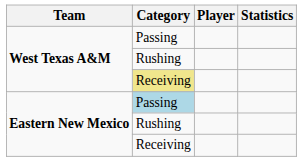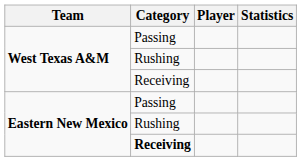(163, 80) khaki background -> (162, 80) no background
(156, 102) lightblue background -> (155, 102) no background
(163, 145) normal -> (162, 145) bold
